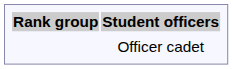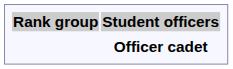(161, 47) normal -> (161, 47) bold
